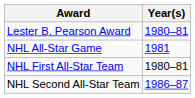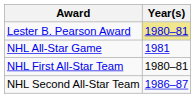(166, 31) no background -> (166, 31) khaki background
